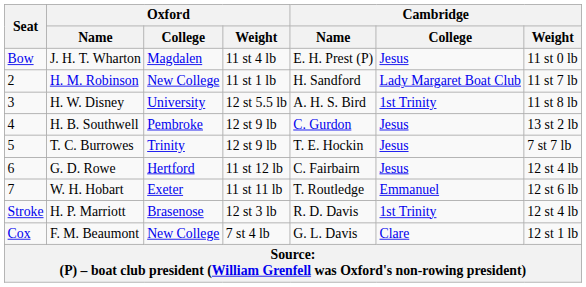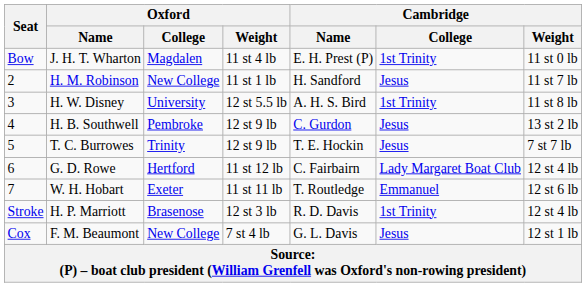(394, 59) Jesus -> (408, 59) 1st Trinity
(450, 80) Lady Margaret Boat Club -> (394, 80) Jesus
(394, 168) Jesus -> (450, 168) Lady Margaret Boat Club
(394, 233) Clare -> (394, 233) Jesus
